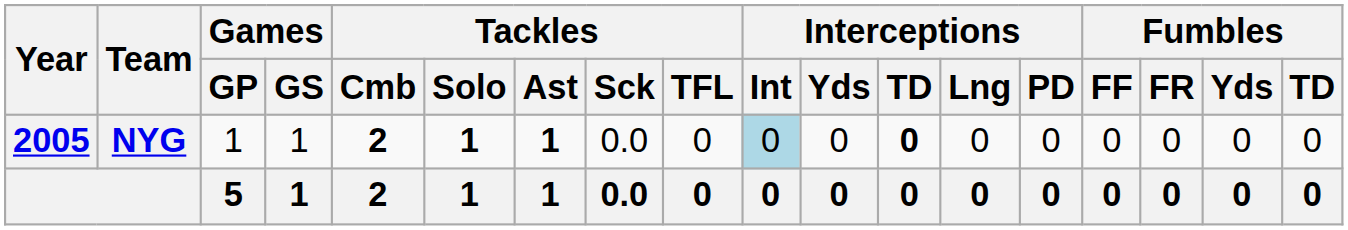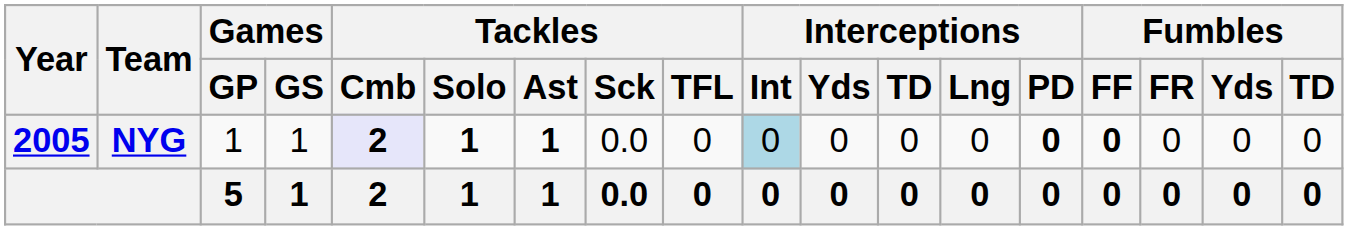(378, 140) no background -> (378, 140) lavender background
(909, 140) bold -> (909, 140) normal
(1051, 140) normal -> (1051, 140) bold
(1112, 140) normal -> (1112, 140) bold
